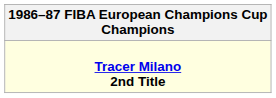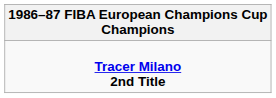(138, 74) lightyellow background -> (138, 74) no background
